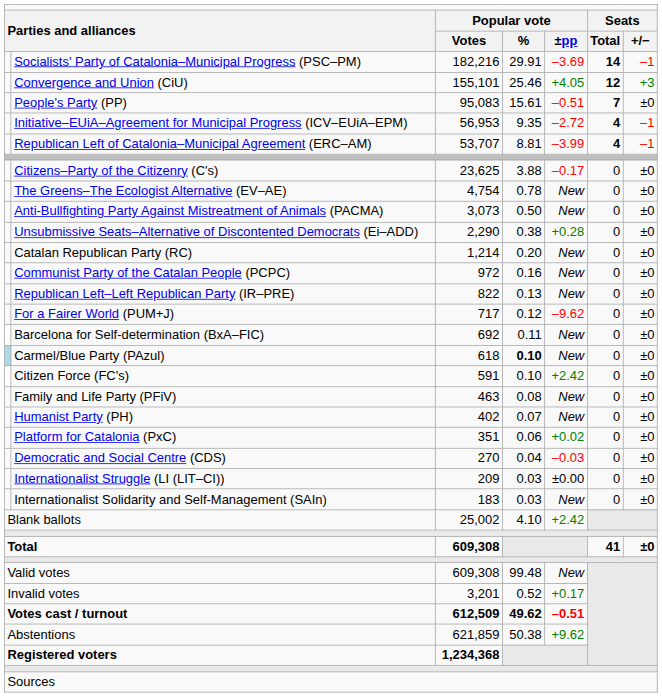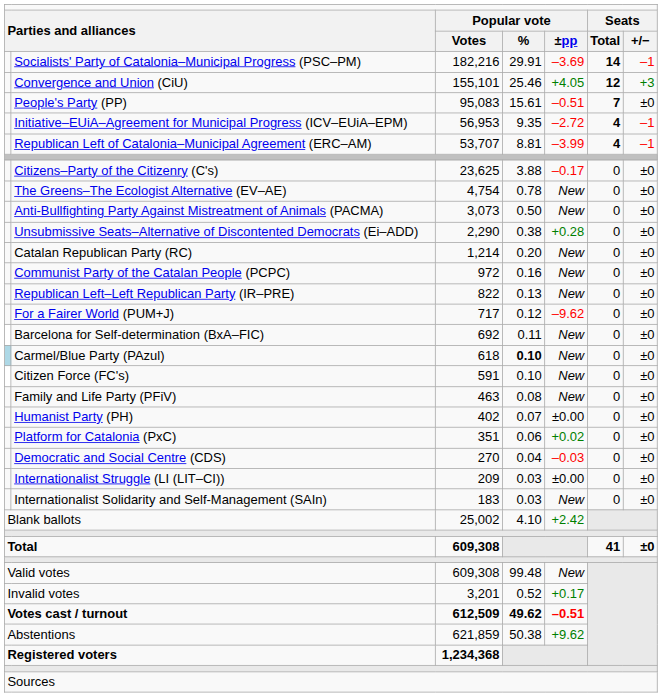(568, 376) +2.42 -> (571, 376) New
(571, 417) New -> (568, 417) ±0.00
